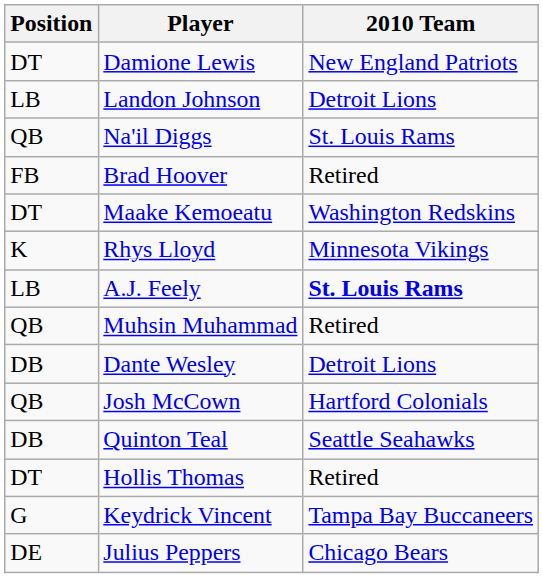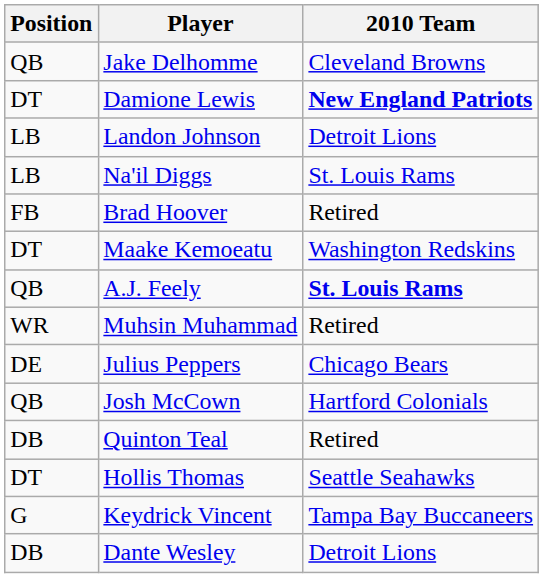+ row: (180, 61)
(413, 61) normal -> (420, 99) bold
(27, 136) QB -> (25, 174) LB
- row: (159, 250)
(25, 288) LB -> (27, 288) QB
(27, 325) QB -> (29, 325) WR
rows swapped: (172, 552) <-> (169, 363)
(391, 439) Seattle Seahawks -> (343, 439) Retired
(343, 477) Retired -> (391, 477) Seattle Seahawks
